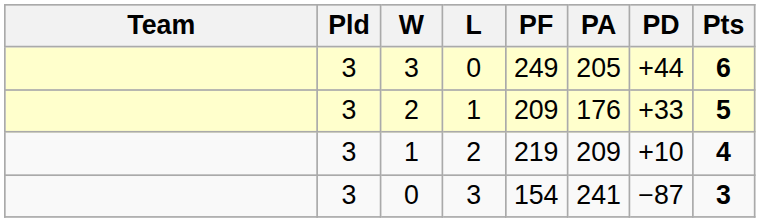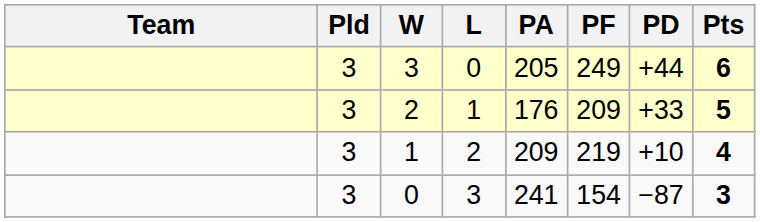columns swapped: (536, 25) <-> (599, 25)
